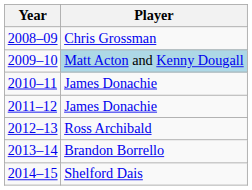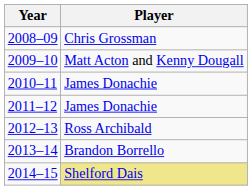(154, 60) lightblue background -> (154, 60) no background
(103, 173) no background -> (103, 173) khaki background
